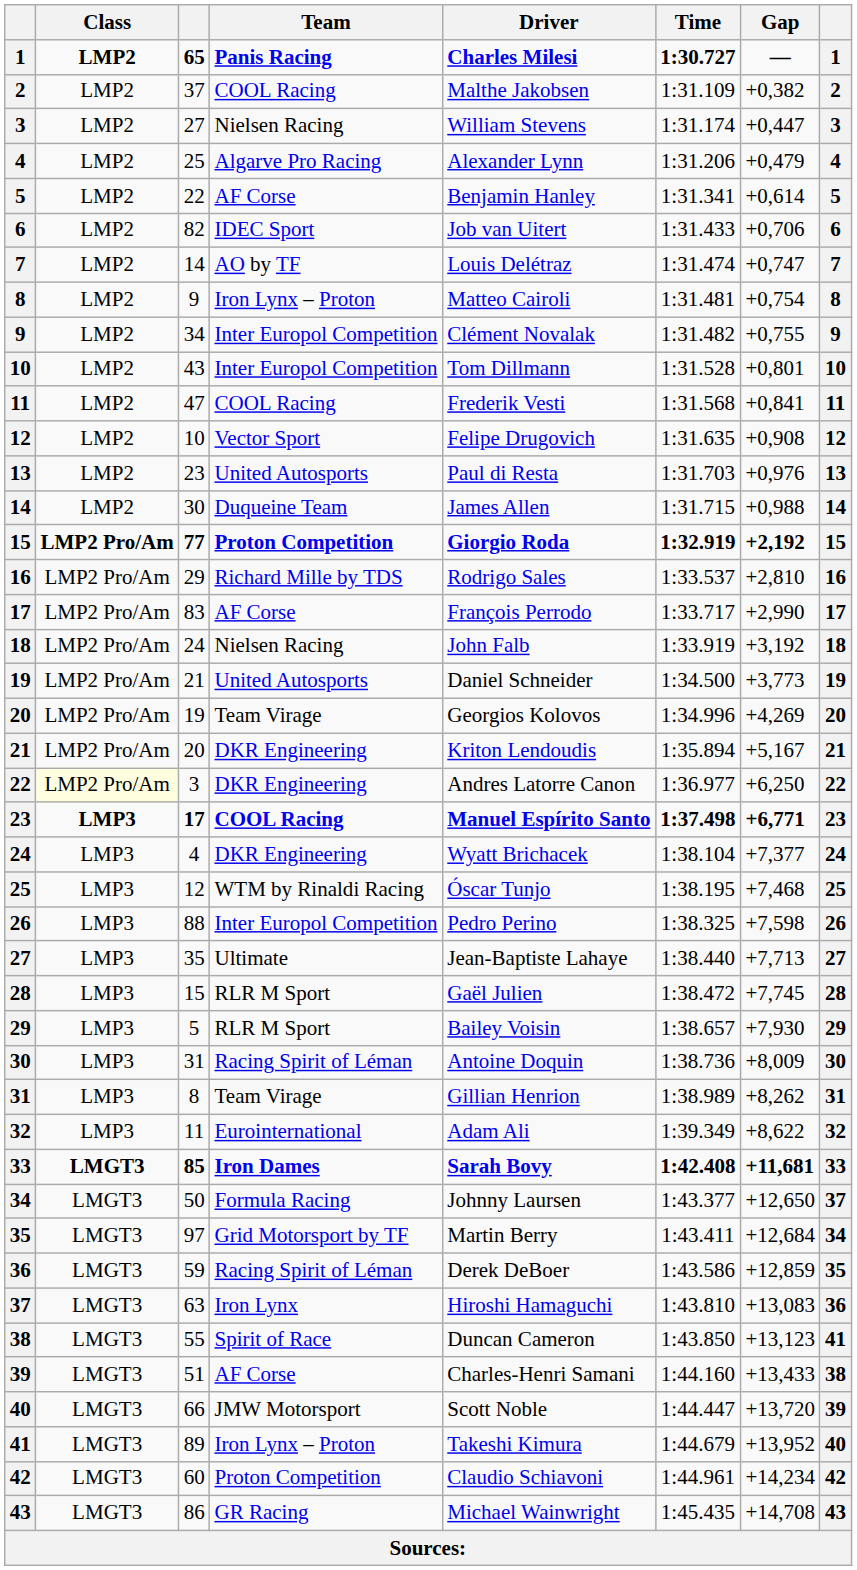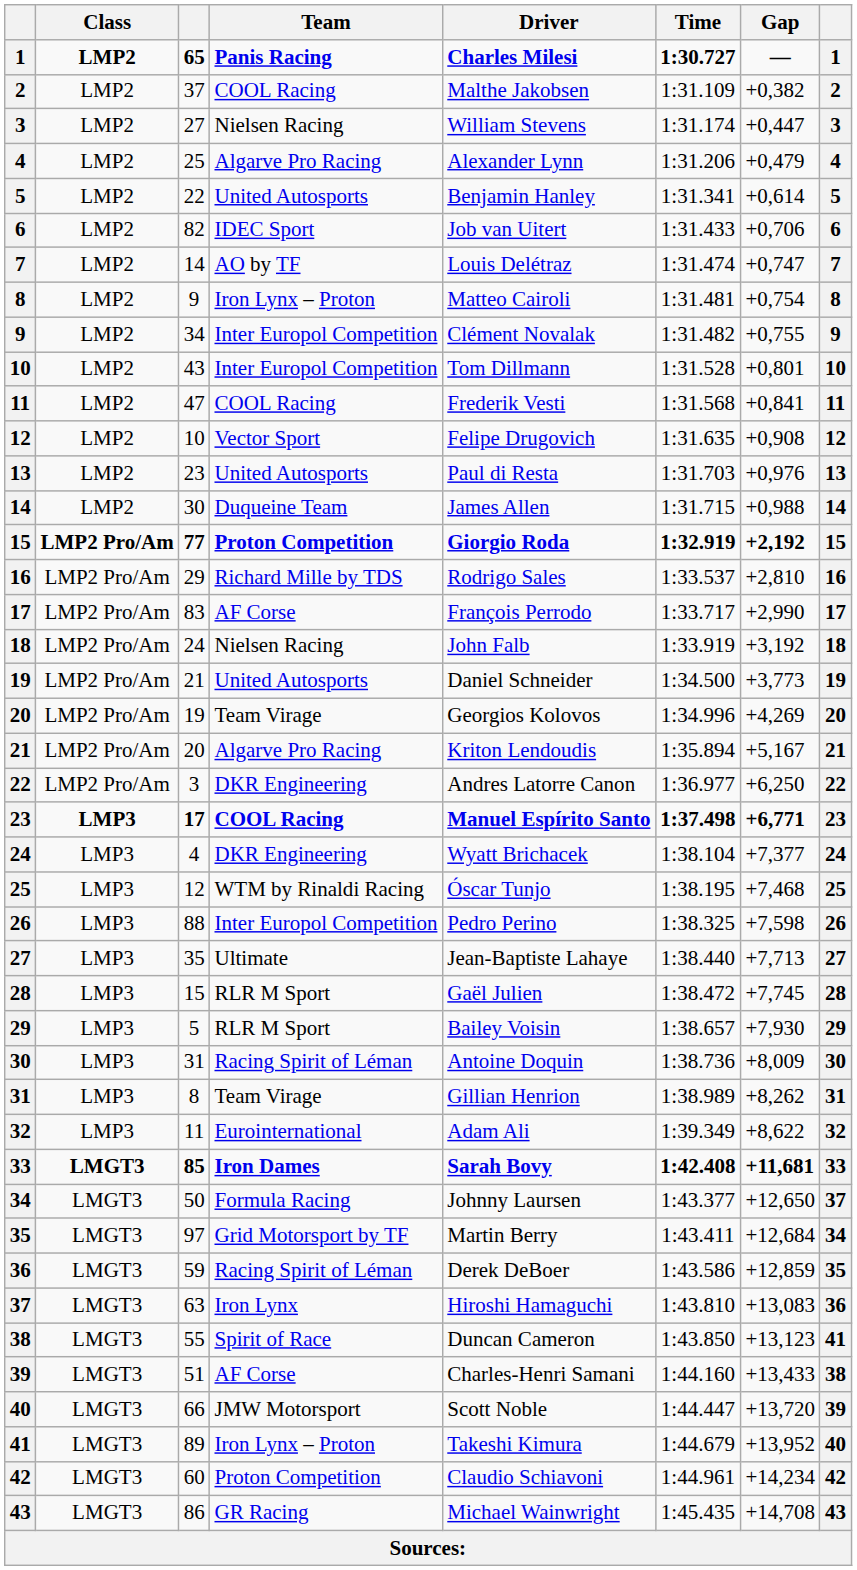(255, 195) AF Corse -> (291, 195) United Autosports
(291, 750) DKR Engineering -> (298, 750) Algarve Pro Racing
(107, 785) lightyellow background -> (107, 785) no background
